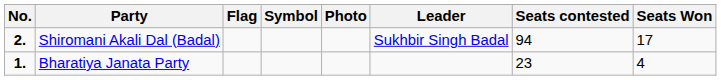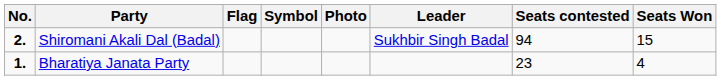(645, 39) 17 -> (645, 39) 15
